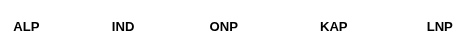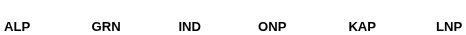+ column: (106, 8)
